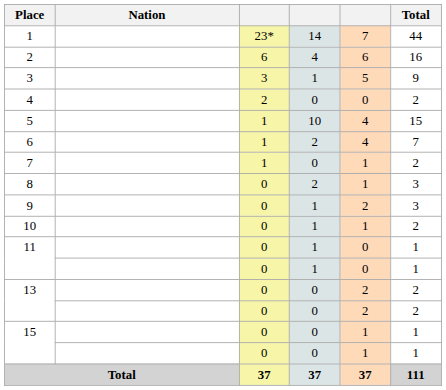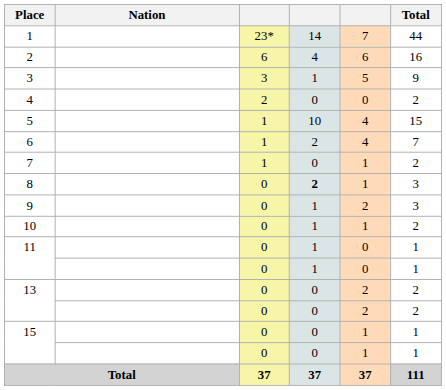(315, 184) normal -> (315, 184) bold
